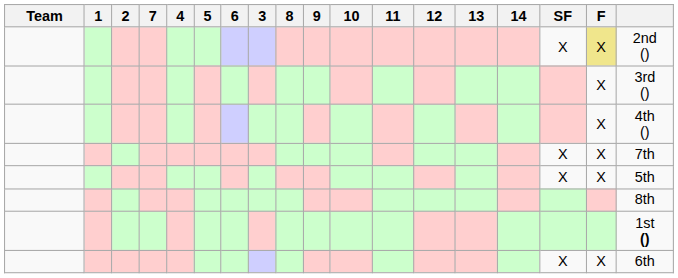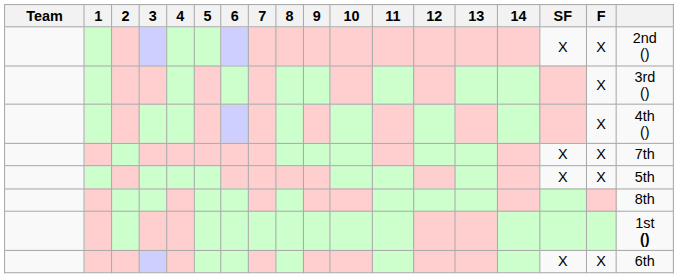columns swapped: (262, 15) <-> (153, 15)
(601, 46) khaki background -> (601, 46) no background
